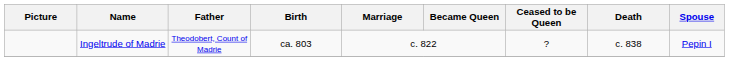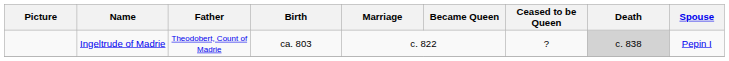(628, 43) no background -> (628, 43) lightgrey background
